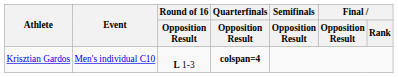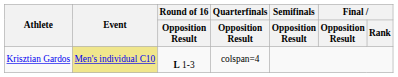(115, 60) no background -> (115, 60) khaki background
(240, 60) bold -> (240, 60) normal
